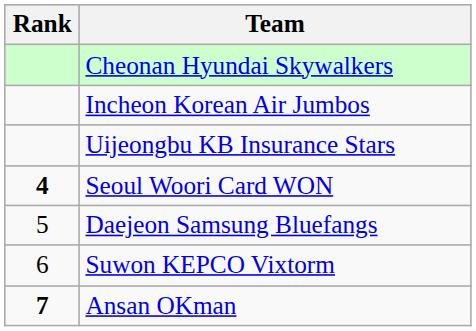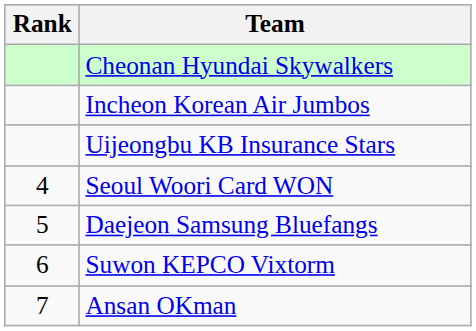(42, 184) bold -> (42, 184) normal
(42, 305) bold -> (42, 305) normal
